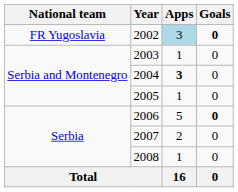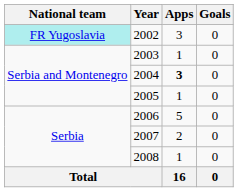(67, 34) no background -> (67, 34) paleturquoise background
(179, 34) lightblue background -> (179, 34) no background
(215, 34) bold -> (215, 34) normal
(215, 116) bold -> (215, 116) normal
